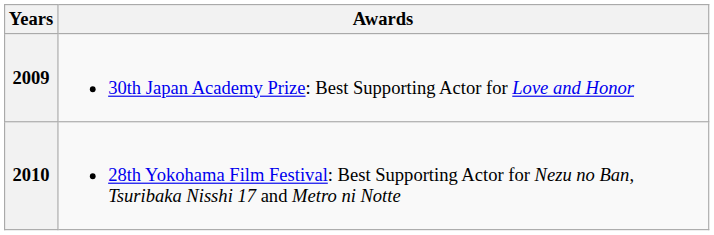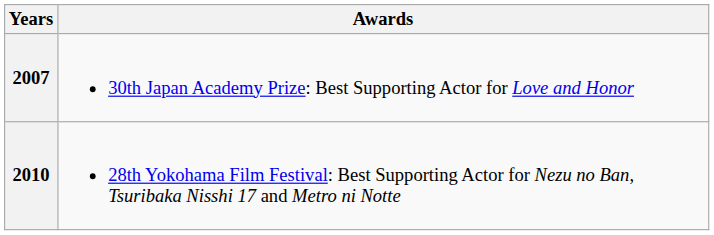(31, 77) 2009 -> (31, 77) 2007
